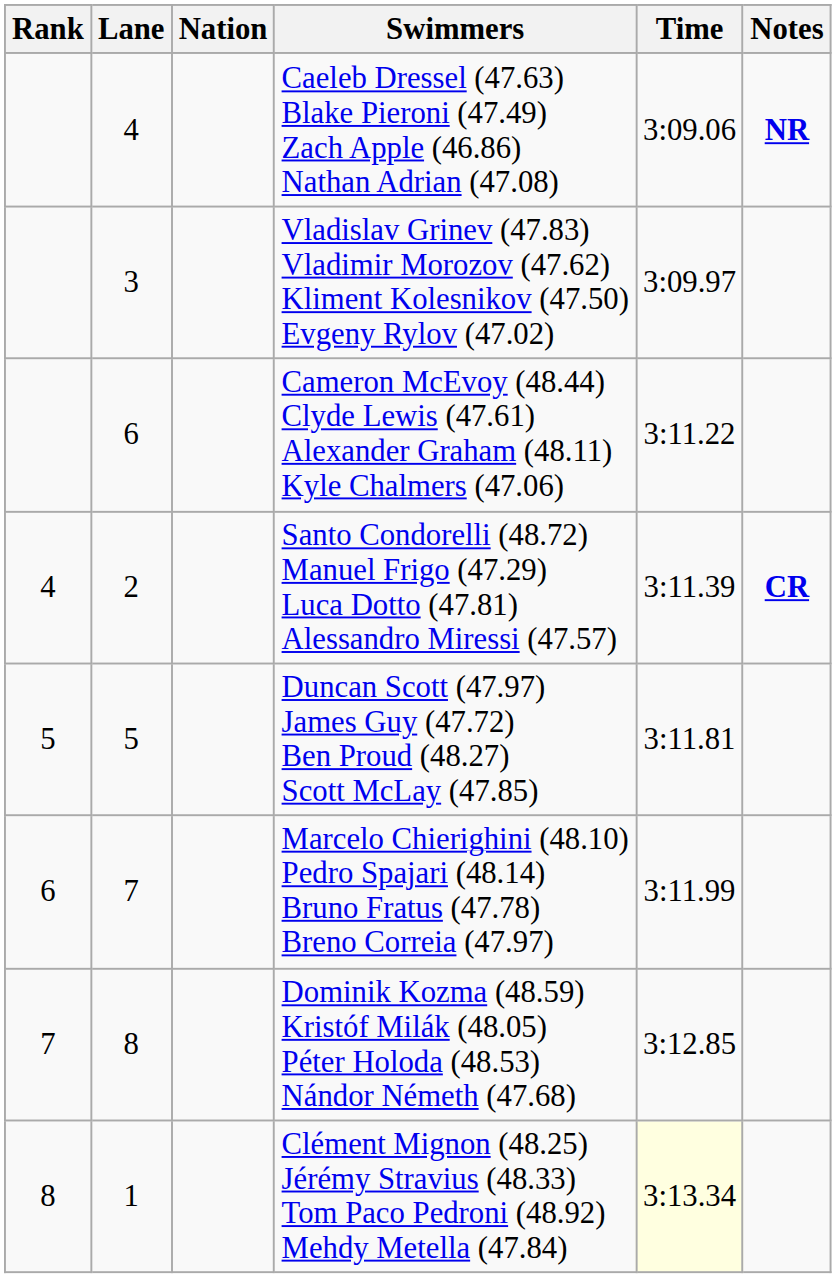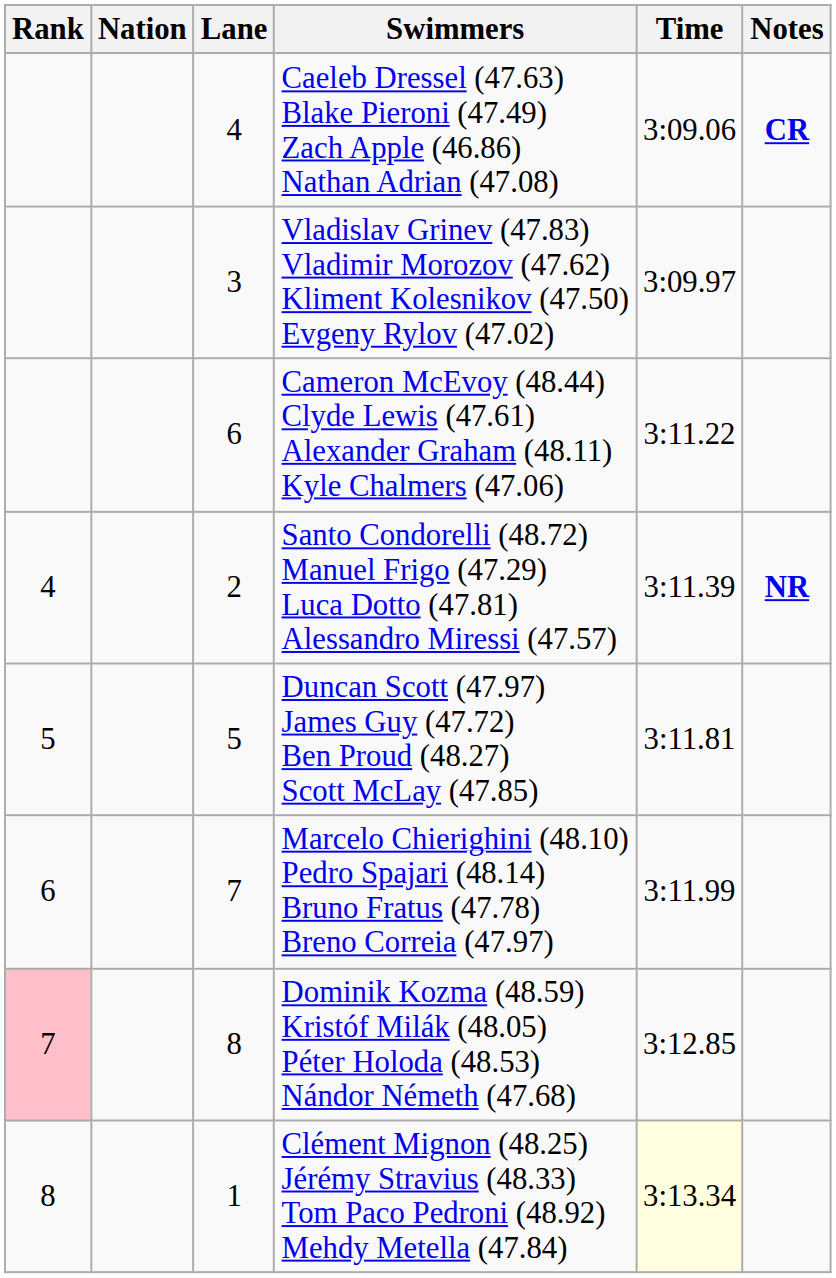columns swapped: (131, 28) <-> (223, 28)
(787, 129) NR -> (787, 129) CR
(787, 586) CR -> (787, 586) NR
(48, 1043) no background -> (48, 1043) pink background
